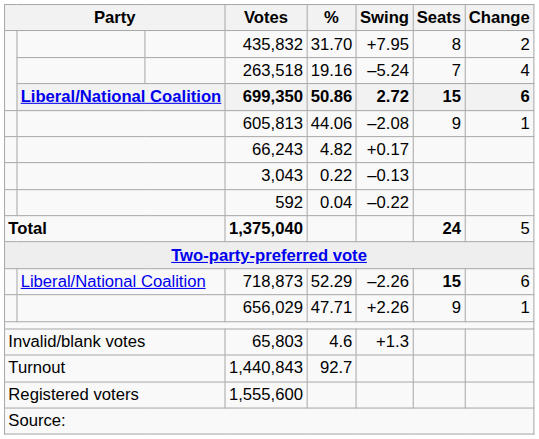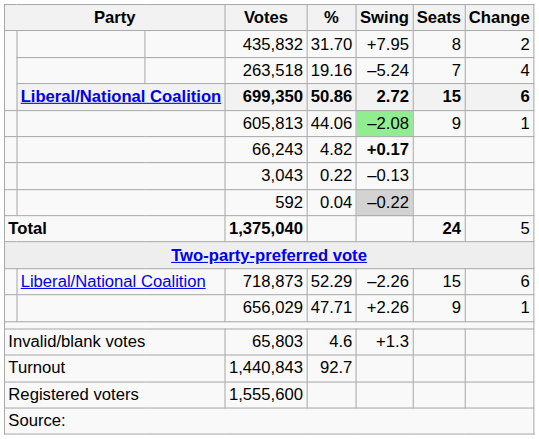(388, 123) no background -> (388, 123) lightgreen background
(388, 149) normal -> (388, 149) bold
(388, 202) no background -> (388, 202) lightgrey background
(452, 281) bold -> (452, 281) normal
